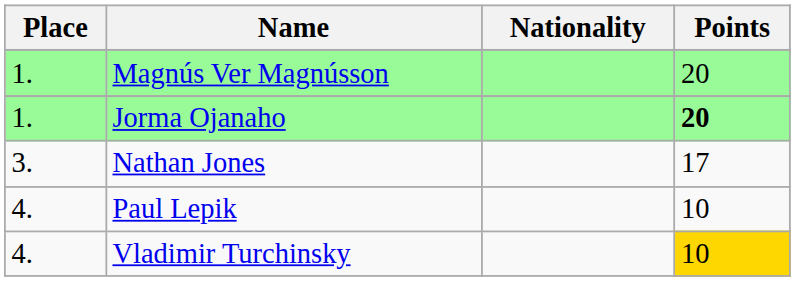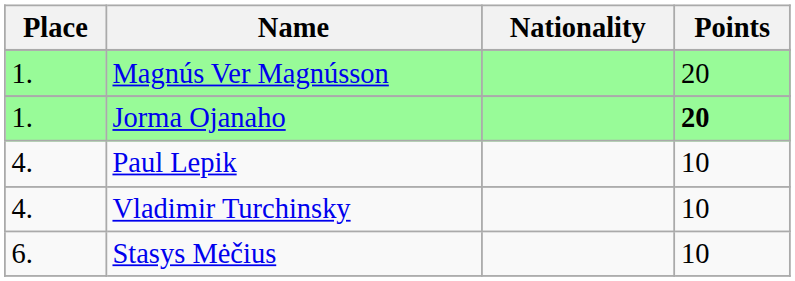- row: (189, 163)
(695, 253) gold background -> (695, 208) no background
+ row: (194, 253)
